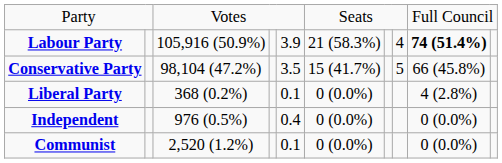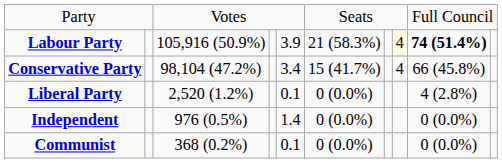(400, 42) no background -> (400, 42) lightyellow background
(290, 68) 3.5 -> (290, 68) 3.4
(400, 68) 5 -> (400, 68) 4
(211, 94) 368 (0.2%) -> (211, 94) 2,520 (1.2%)
(290, 119) 0.4 -> (290, 119) 1.4
(211, 145) 2,520 (1.2%) -> (211, 145) 368 (0.2%)
